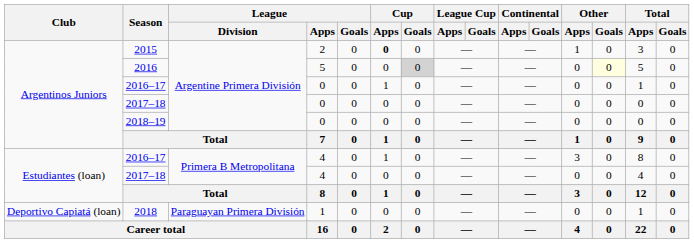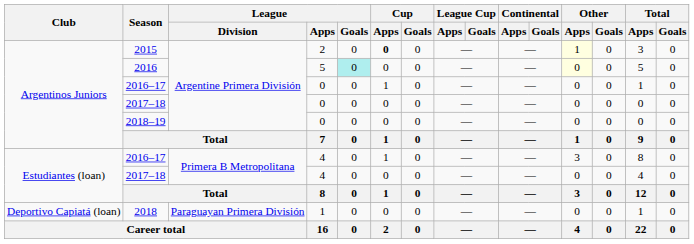(577, 49) no background -> (577, 49) lightyellow background
(354, 67) no background -> (354, 67) paleturquoise background
(418, 67) lightgrey background -> (418, 67) no background
(577, 67) no background -> (577, 67) lightyellow background
(609, 67) lightyellow background -> (609, 67) no background
